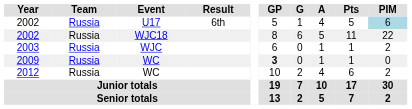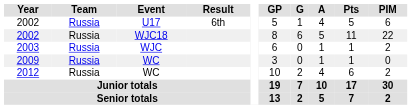(388, 23) lightblue background -> (388, 23) no background
(275, 60) bold -> (275, 60) normal
